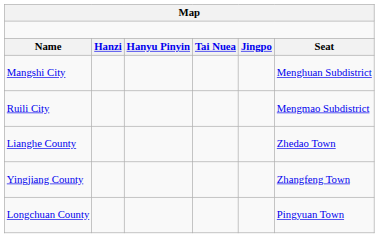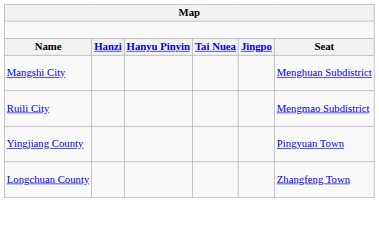- row: (41, 144)
(313, 179) Zhangfeng Town -> (310, 144) Pingyuan Town
(310, 215) Pingyuan Town -> (313, 179) Zhangfeng Town
